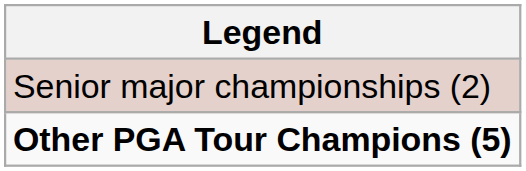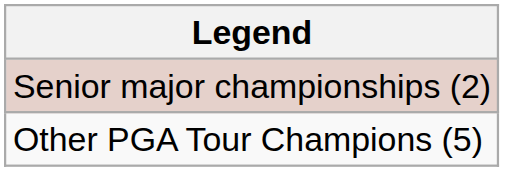(262, 139) bold -> (248, 139) normal
